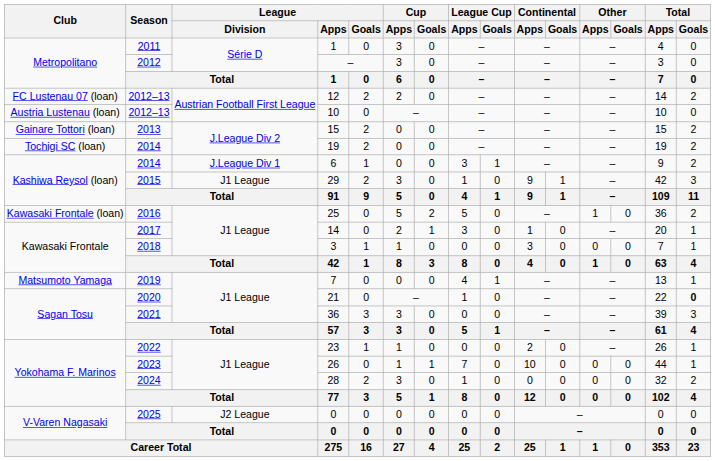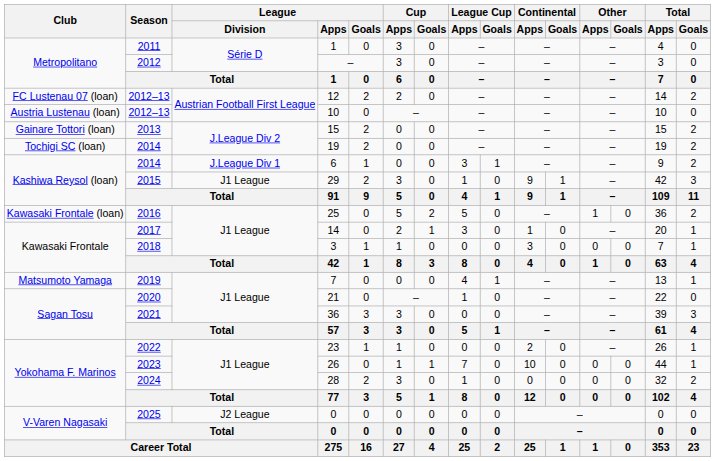(694, 297) bold -> (694, 297) normal
